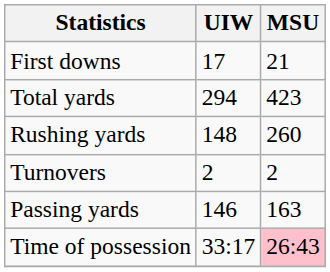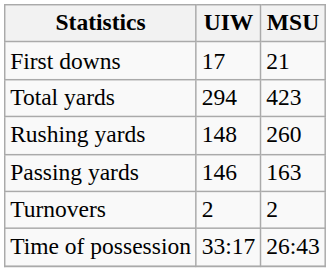rows swapped: (75, 209) <-> (58, 172)
(293, 246) pink background -> (293, 246) no background
